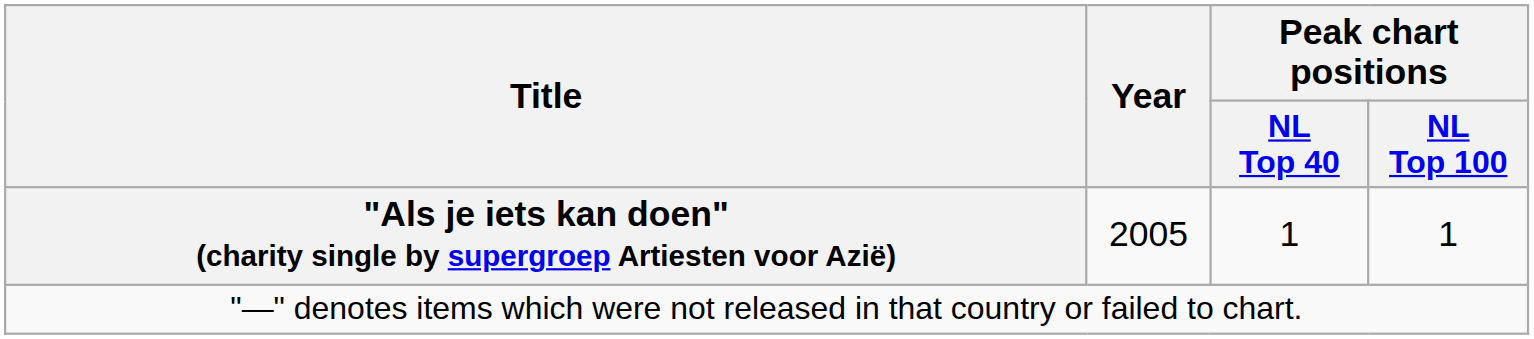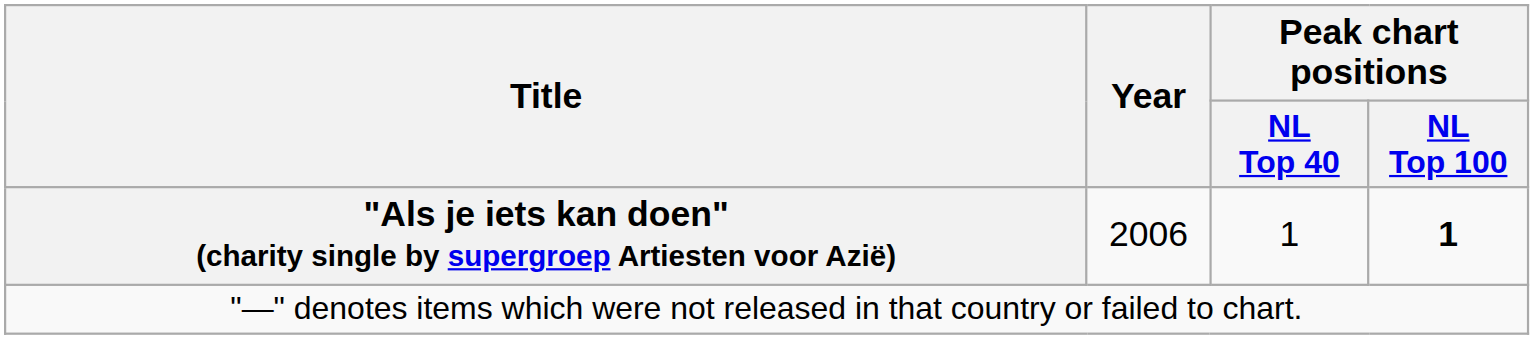(1149, 234) 2005 -> (1149, 234) 2006
(1448, 234) normal -> (1448, 234) bold
